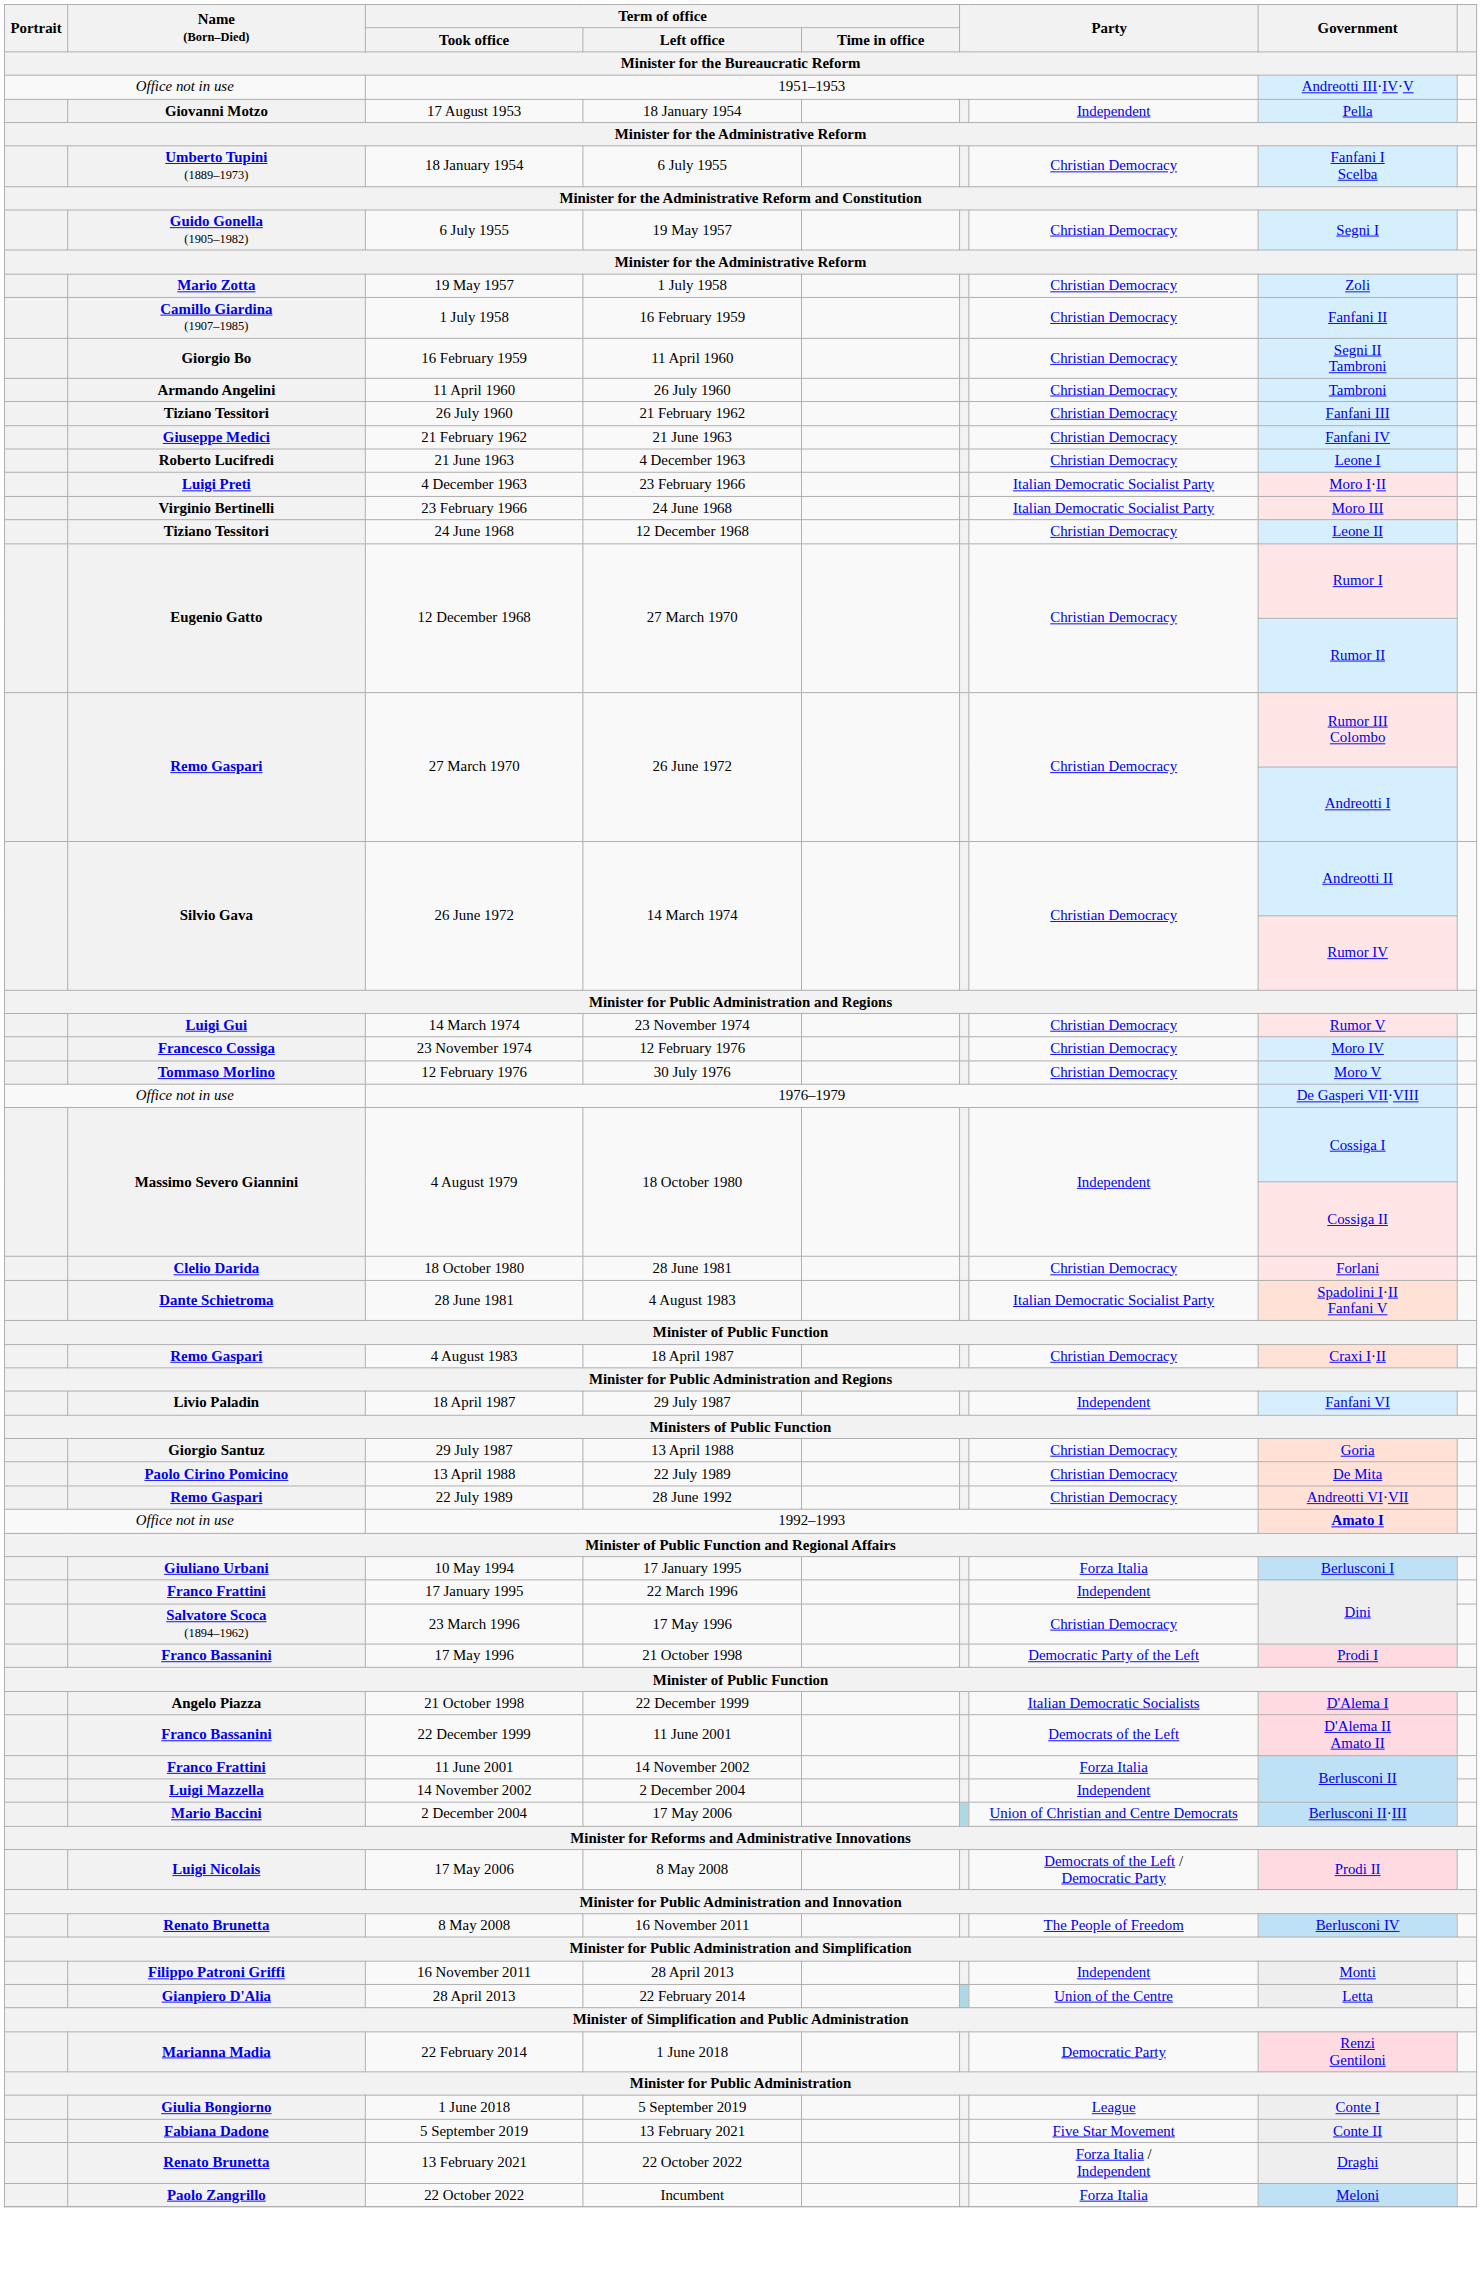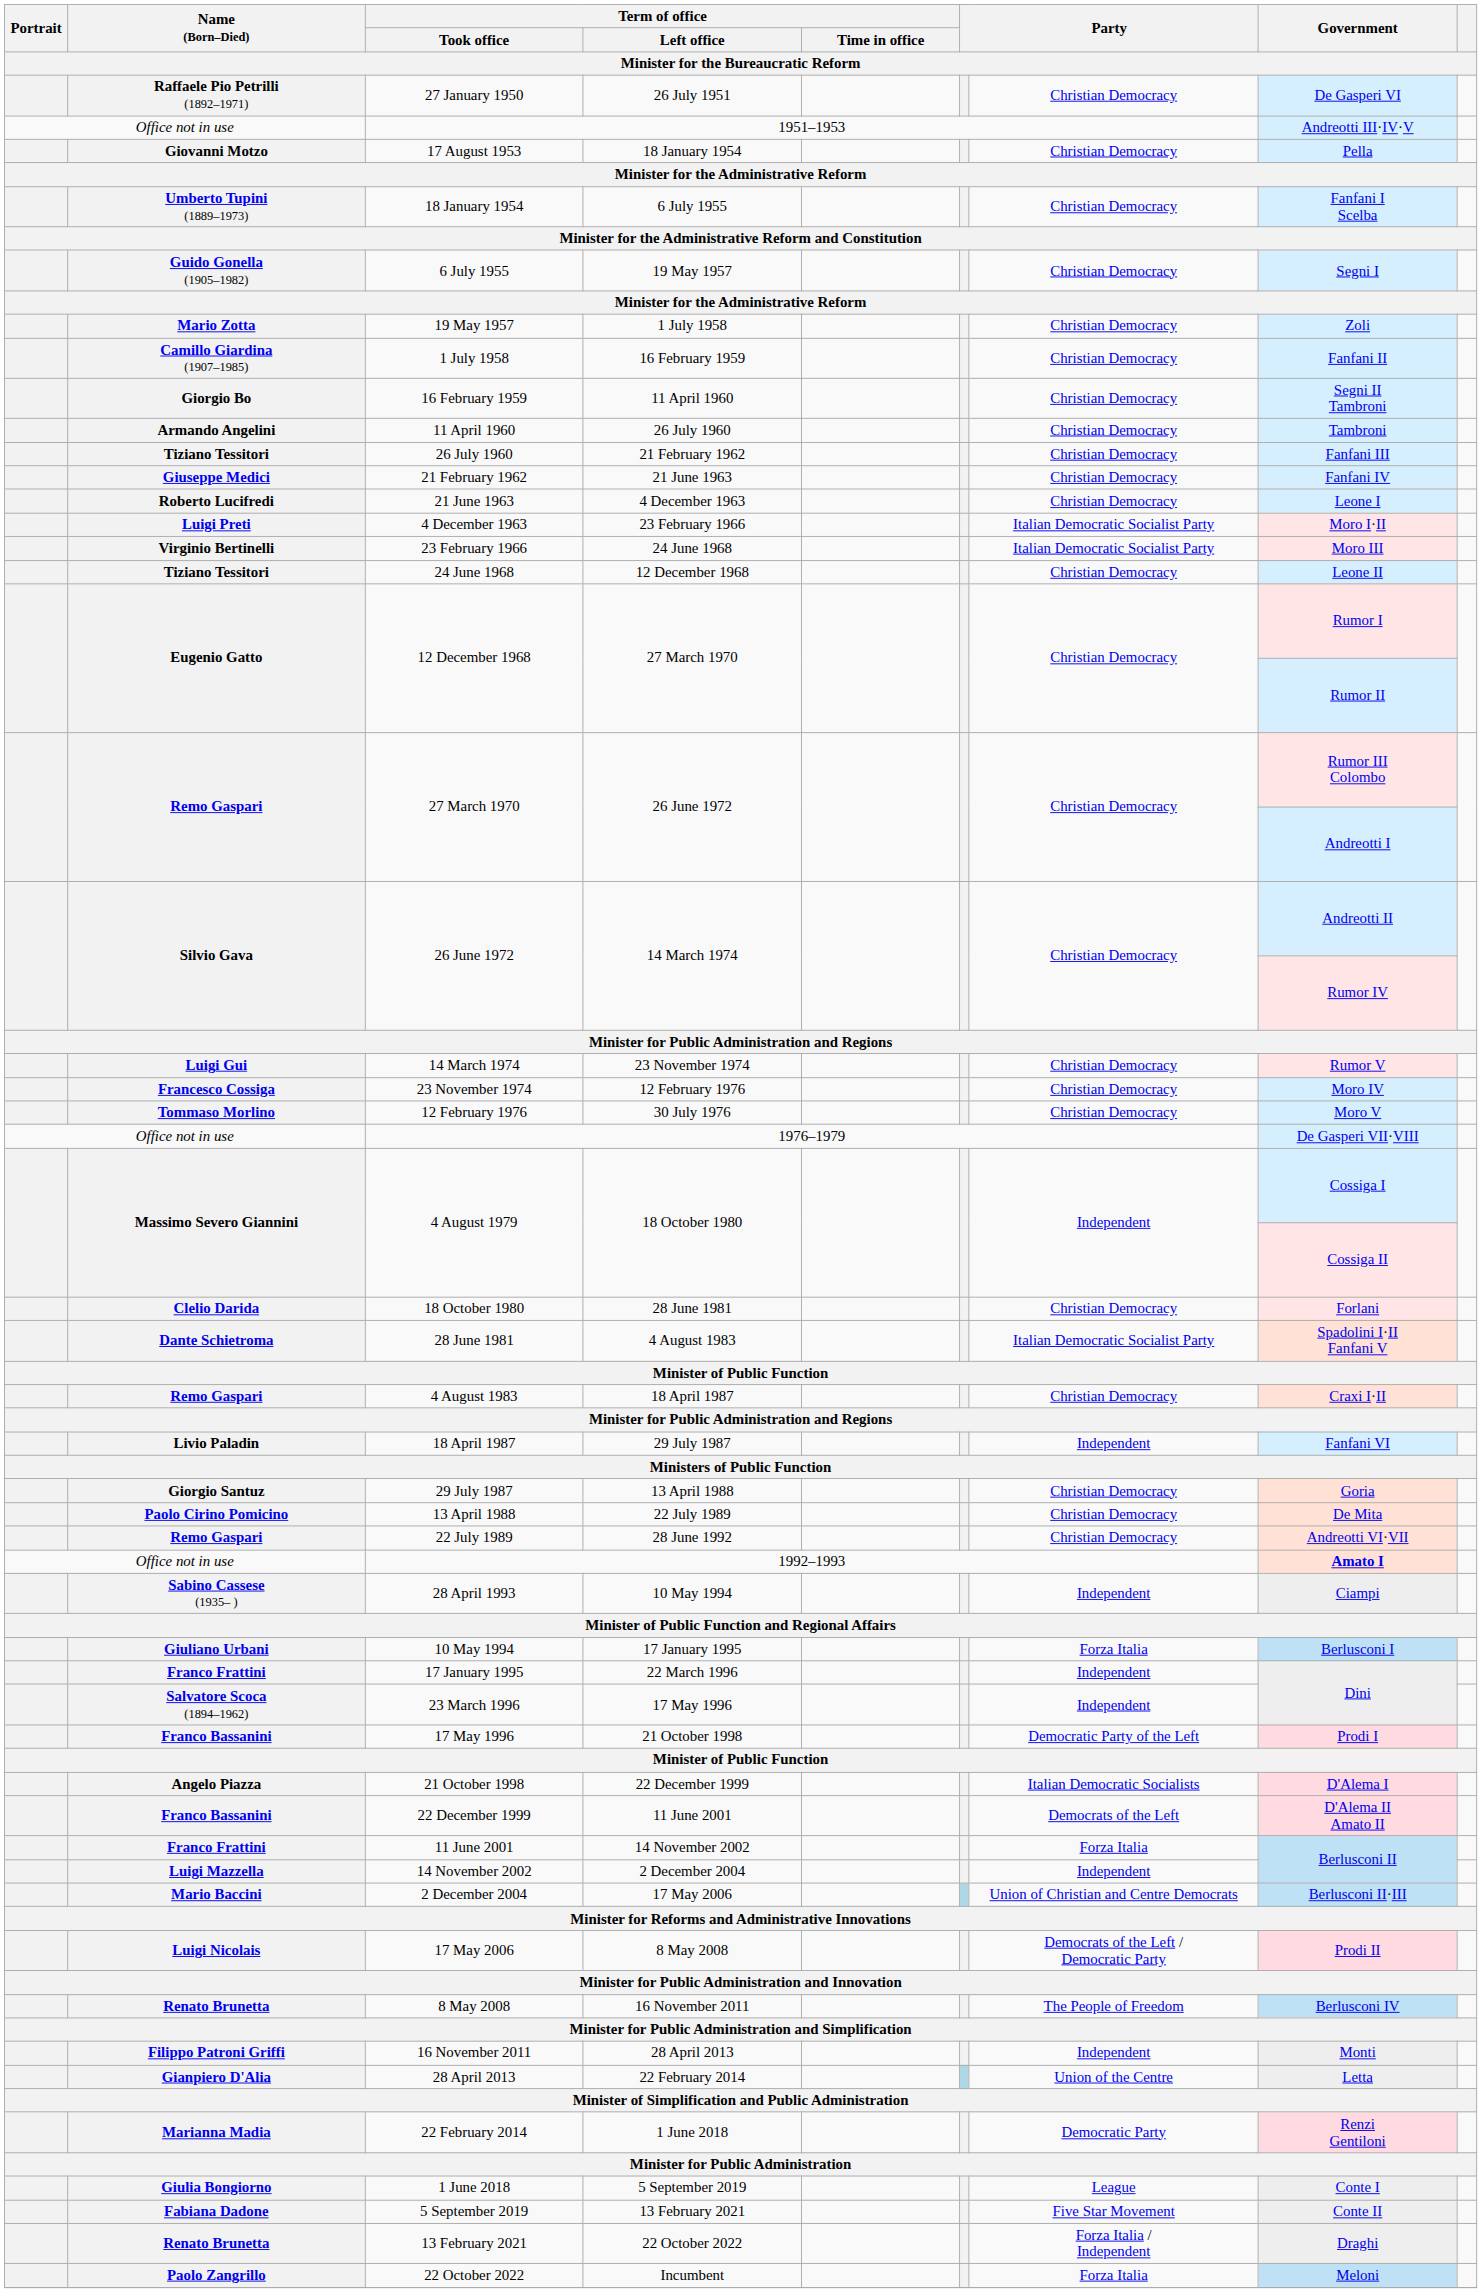+ row: (474, 95)
(1114, 110) Independent -> (1114, 151) Christian Democracy
+ row: (474, 1593)
(1114, 1623) Christian Democracy -> (1114, 1704) Independent
